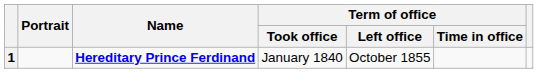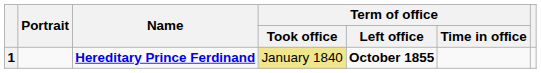(302, 57) no background -> (302, 57) khaki background
(390, 57) normal -> (392, 57) bold
